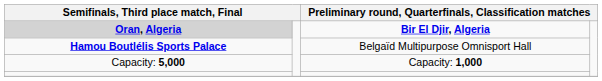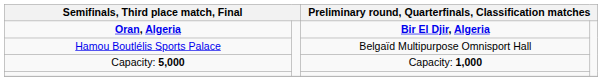(148, 29) lightgrey background -> (148, 29) no background
(148, 46) bold -> (148, 46) normal
